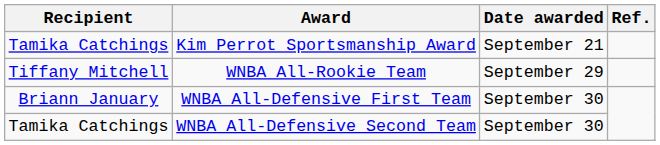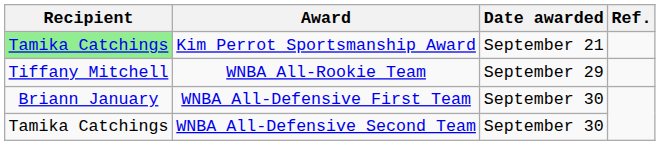(88, 45) no background -> (88, 45) lightgreen background
